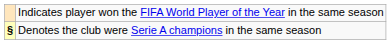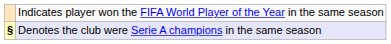(170, 30) no background -> (170, 30) lavender background
